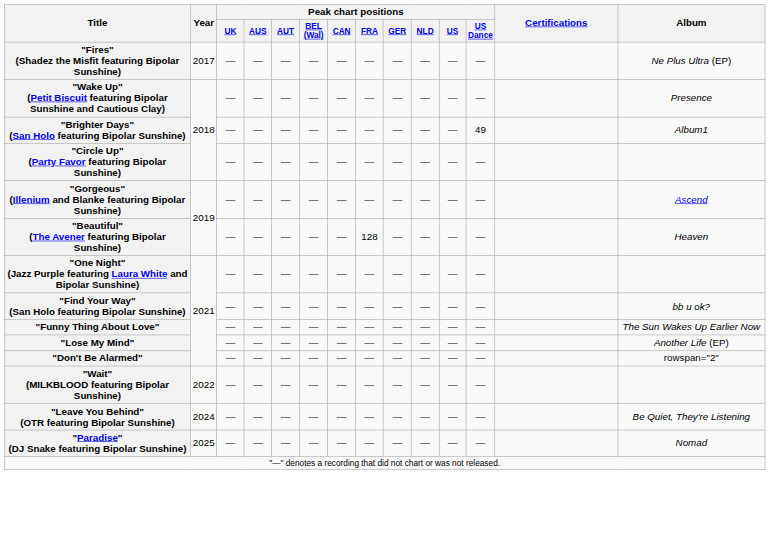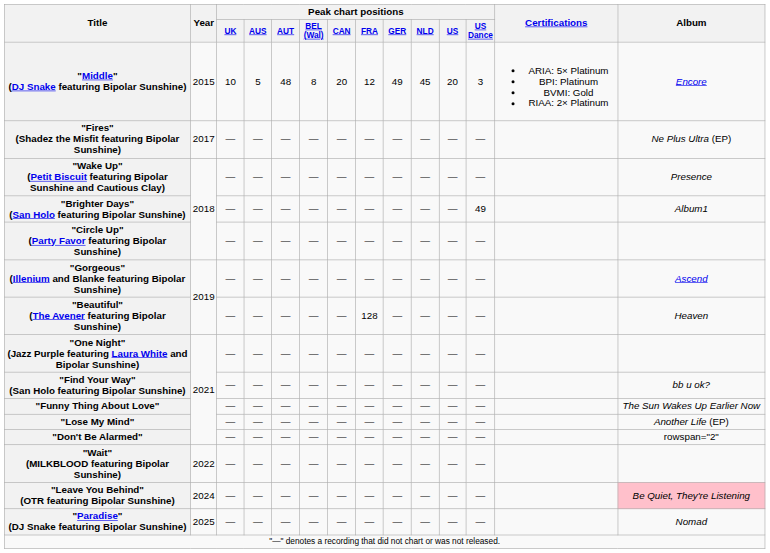+ row: (97, 81)
(691, 416) no background -> (691, 495) pink background
